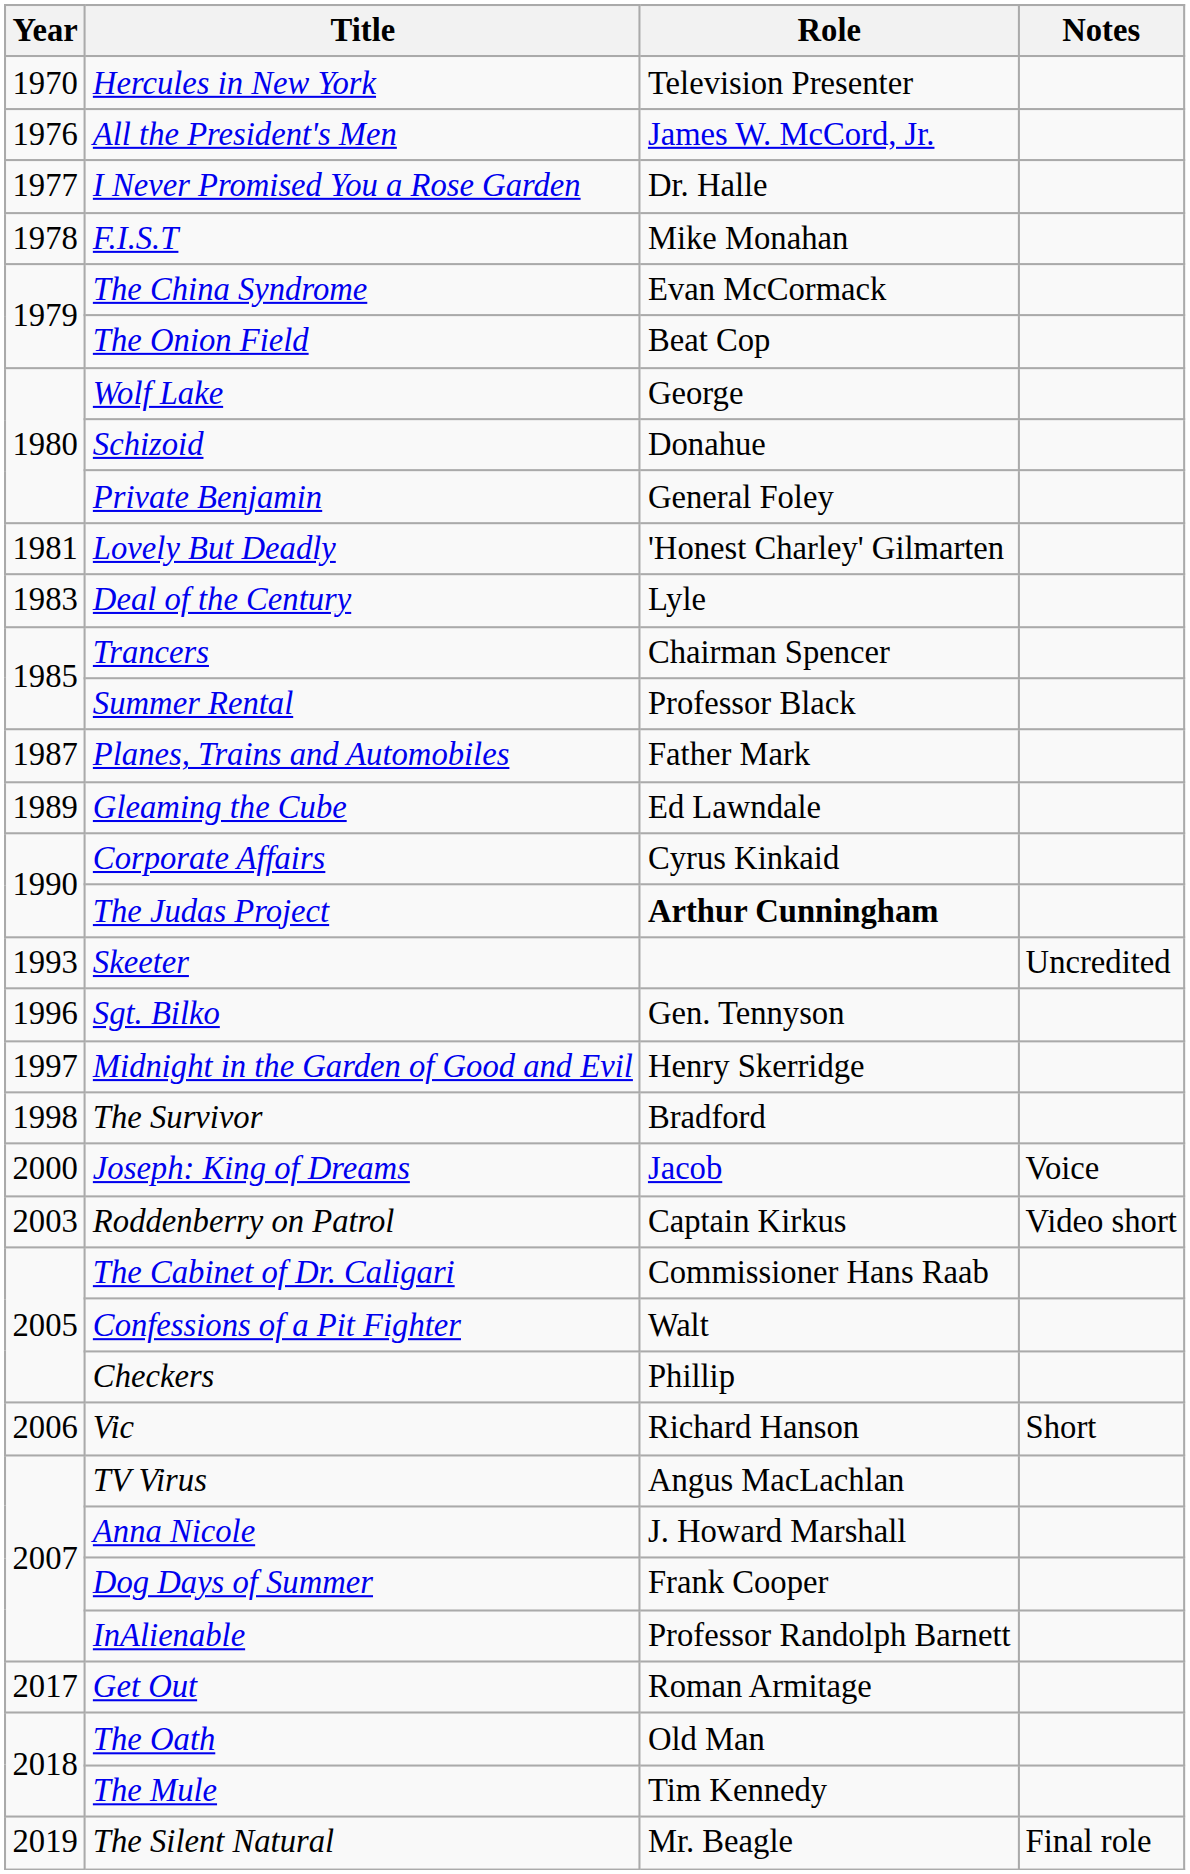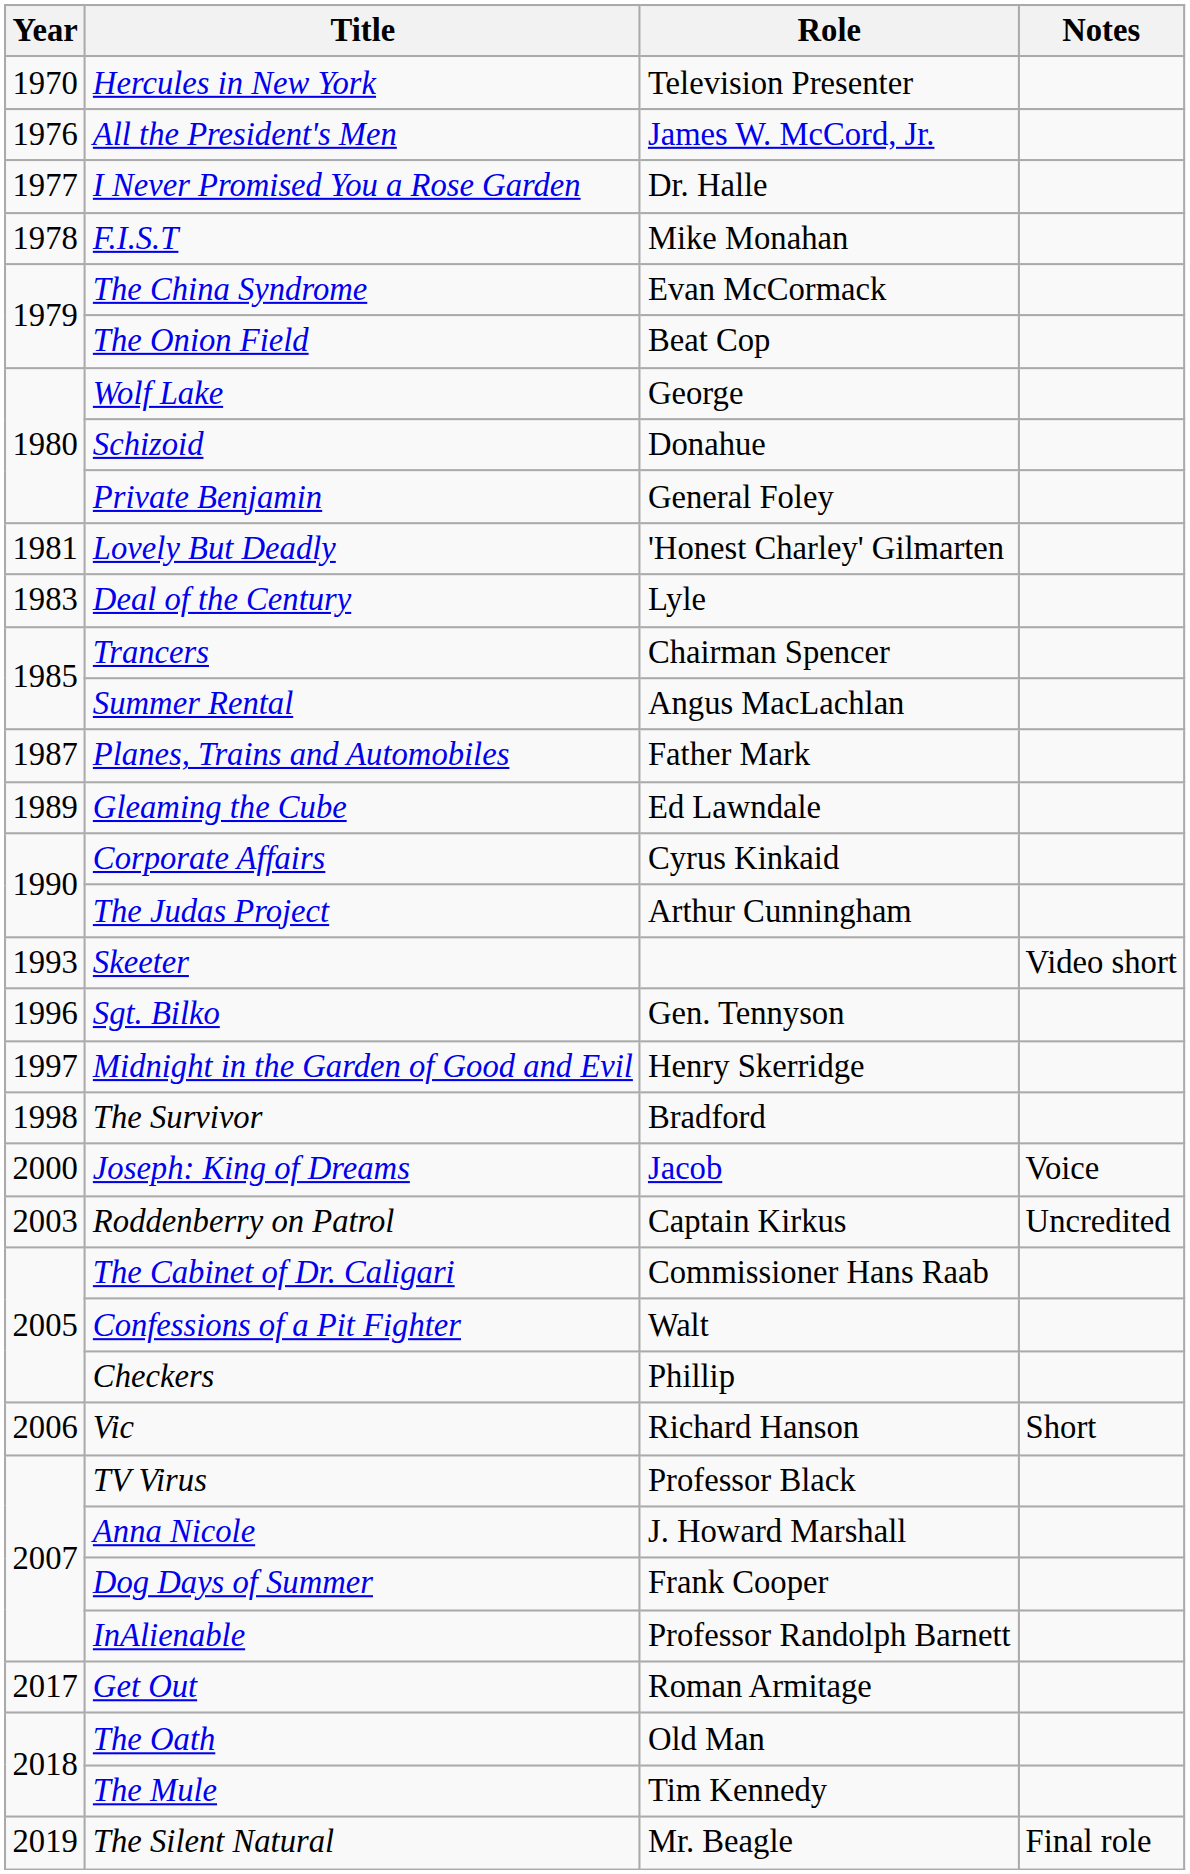(752, 703) Professor Black -> (776, 703) Angus MacLachlan
(793, 910) bold -> (780, 910) normal
(1098, 962) Uncredited -> (1101, 962) Video short
(1101, 1220) Video short -> (1098, 1220) Uncredited
(776, 1479) Angus MacLachlan -> (752, 1479) Professor Black
